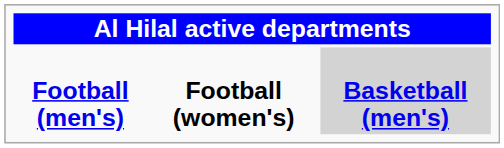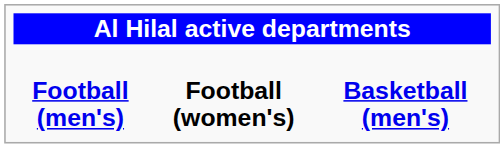(405, 104) lightgrey background -> (405, 104) no background
